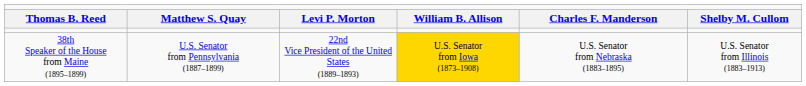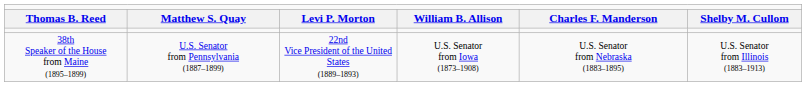(458, 57) gold background -> (458, 57) no background
